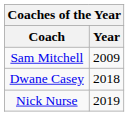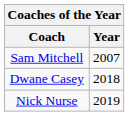(107, 57) 2009 -> (107, 57) 2007
